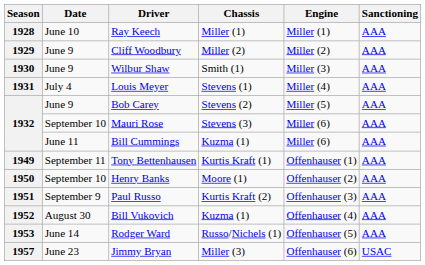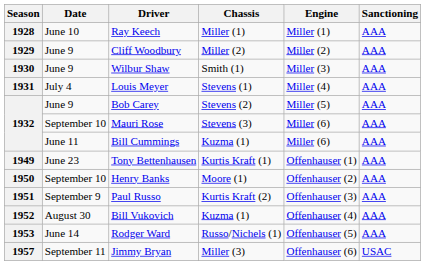(75, 160) September 11 -> (62, 160) June 23
(62, 251) June 23 -> (75, 251) September 11
